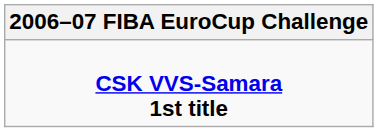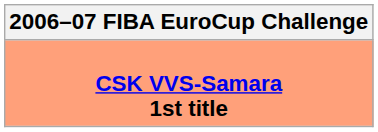(189, 95) no background -> (189, 95) lightsalmon background
